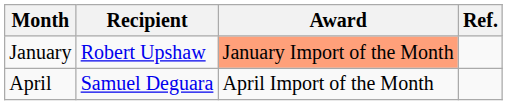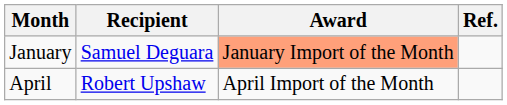(143, 52) Robert Upshaw -> (147, 52) Samuel Deguara
(147, 83) Samuel Deguara -> (143, 83) Robert Upshaw
